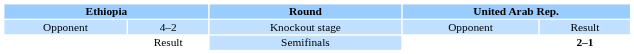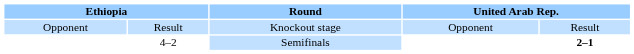(168, 27) 4–2 -> (168, 27) Result
(168, 42) Result -> (168, 42) 4–2
